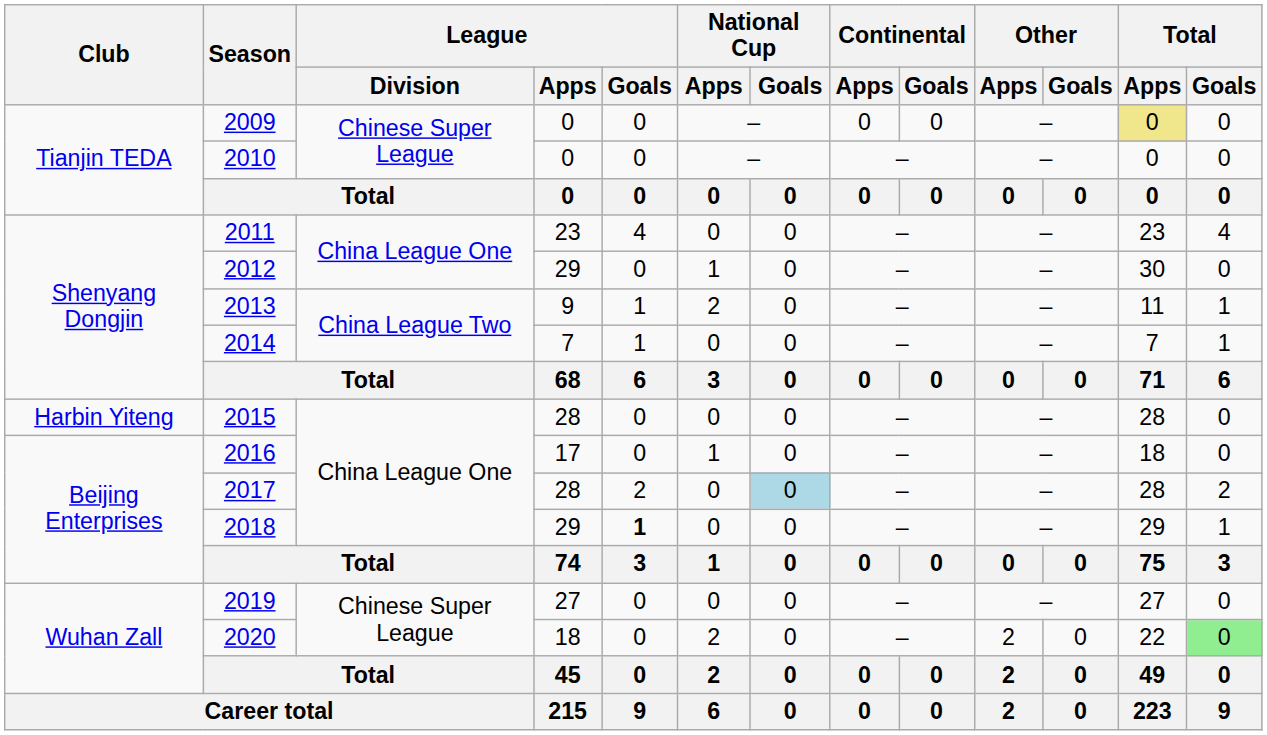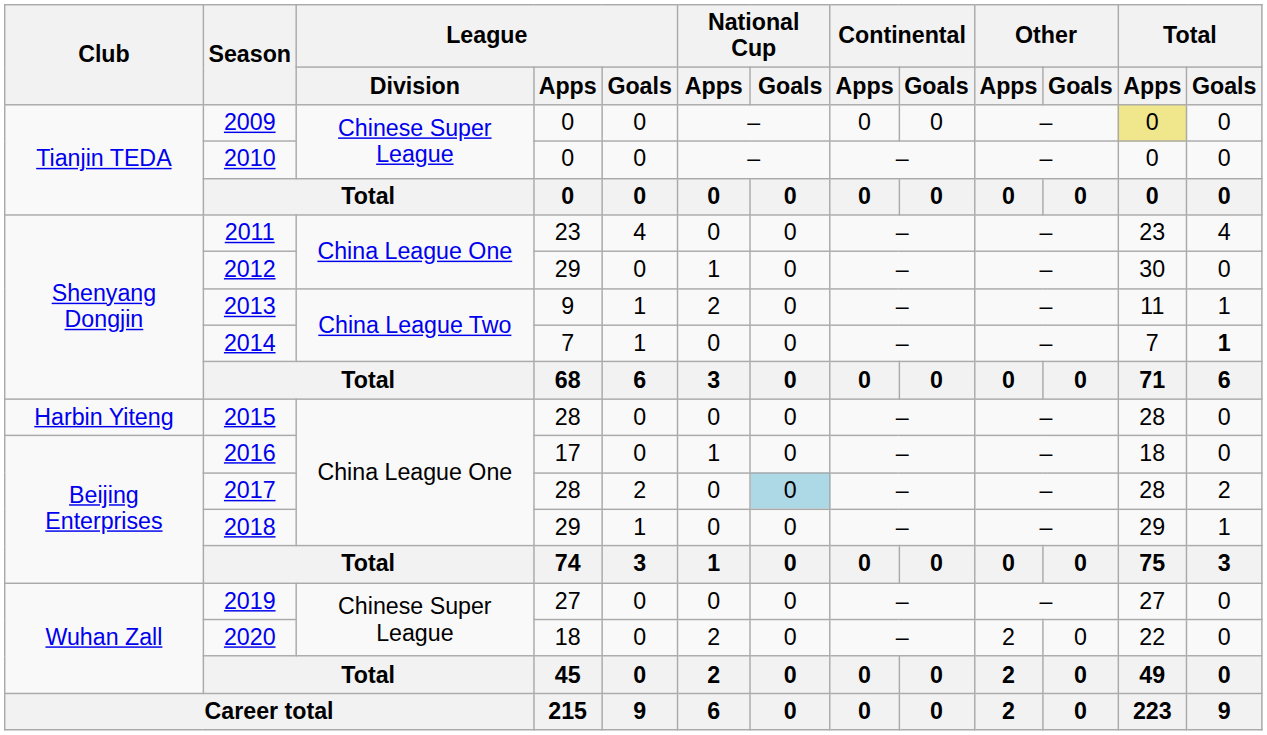(1224, 343) normal -> (1224, 343) bold
(640, 527) bold -> (640, 527) normal
(1224, 637) lightgreen background -> (1224, 637) no background
